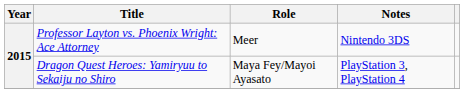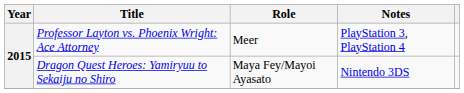(375, 39) Nintendo 3DS -> (374, 39) PlayStation 3, PlayStation 4
(374, 72) PlayStation 3, PlayStation 4 -> (375, 72) Nintendo 3DS
